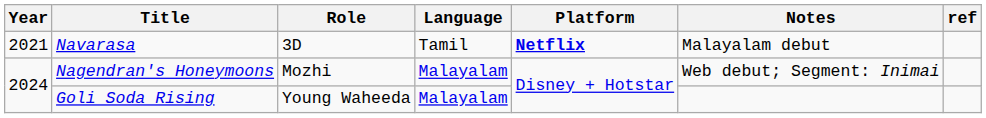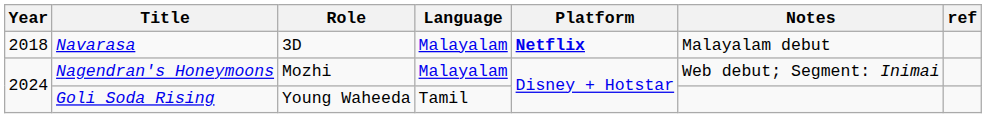(28, 45) 2021 -> (28, 45) 2018
(443, 45) Tamil -> (463, 45) Malayalam
(463, 99) Malayalam -> (443, 99) Tamil
